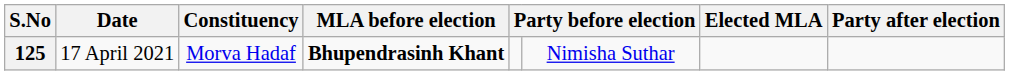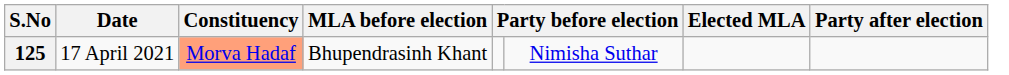(241, 53) no background -> (241, 53) lightsalmon background
(406, 53) bold -> (398, 53) normal
